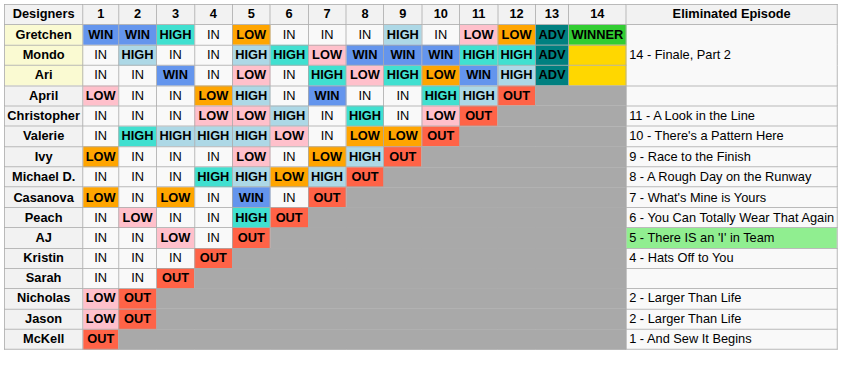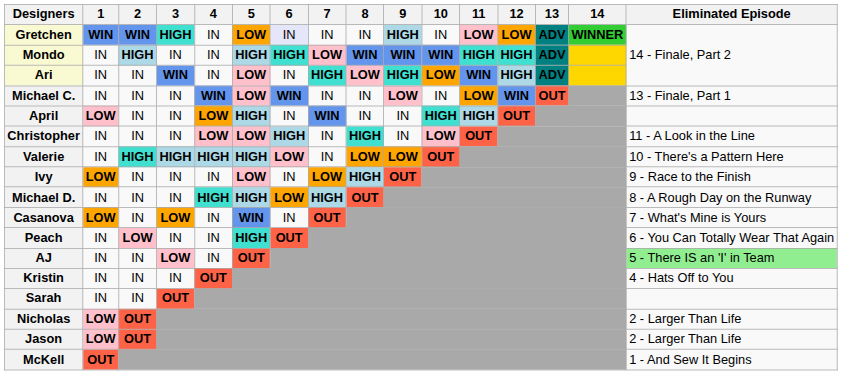(289, 34) no background -> (289, 34) lavender background
+ row: (44, 95)
